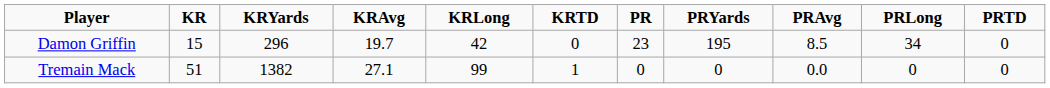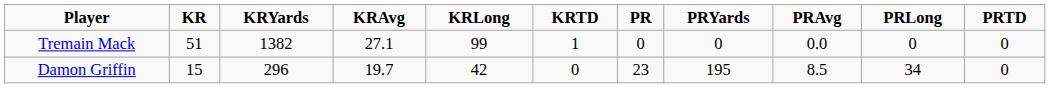rows swapped: (87, 69) <-> (87, 43)
